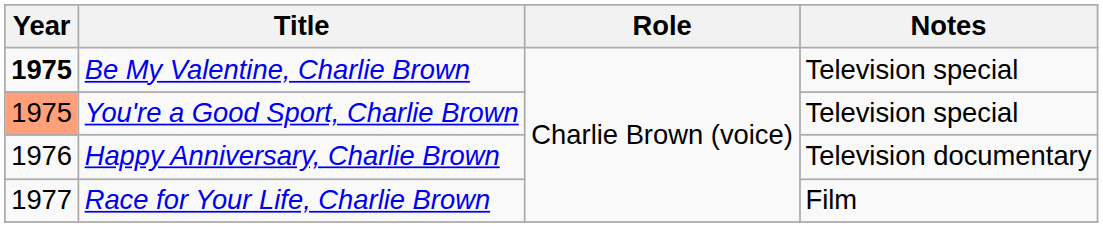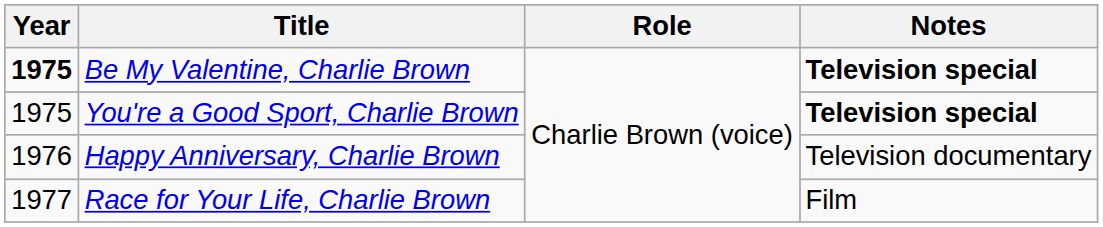(912, 69) normal -> (922, 69) bold
(42, 112) lightsalmon background -> (42, 112) no background
(912, 112) normal -> (922, 112) bold
